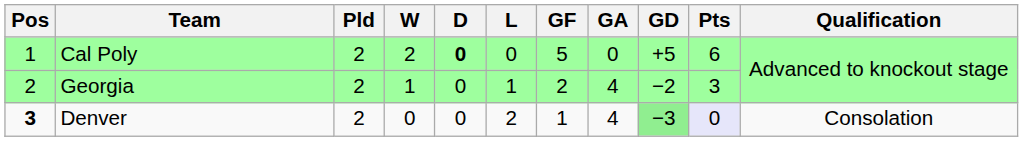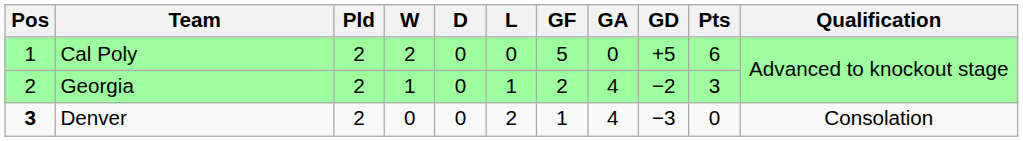(460, 53) bold -> (460, 53) normal
(664, 119) lightgreen background -> (664, 119) no background
(714, 119) lavender background -> (714, 119) no background
